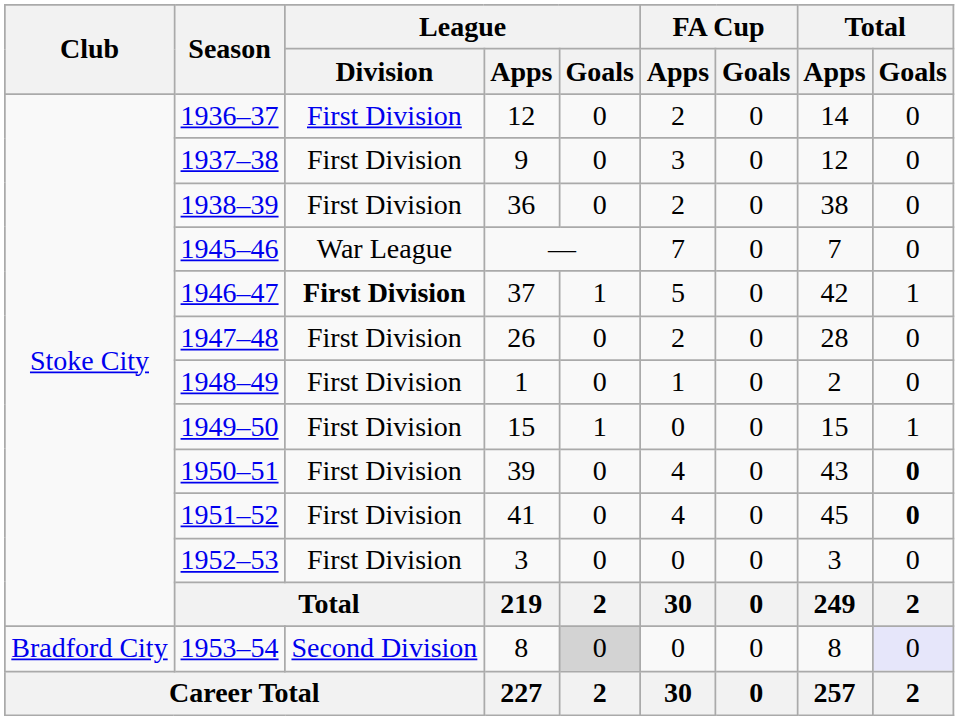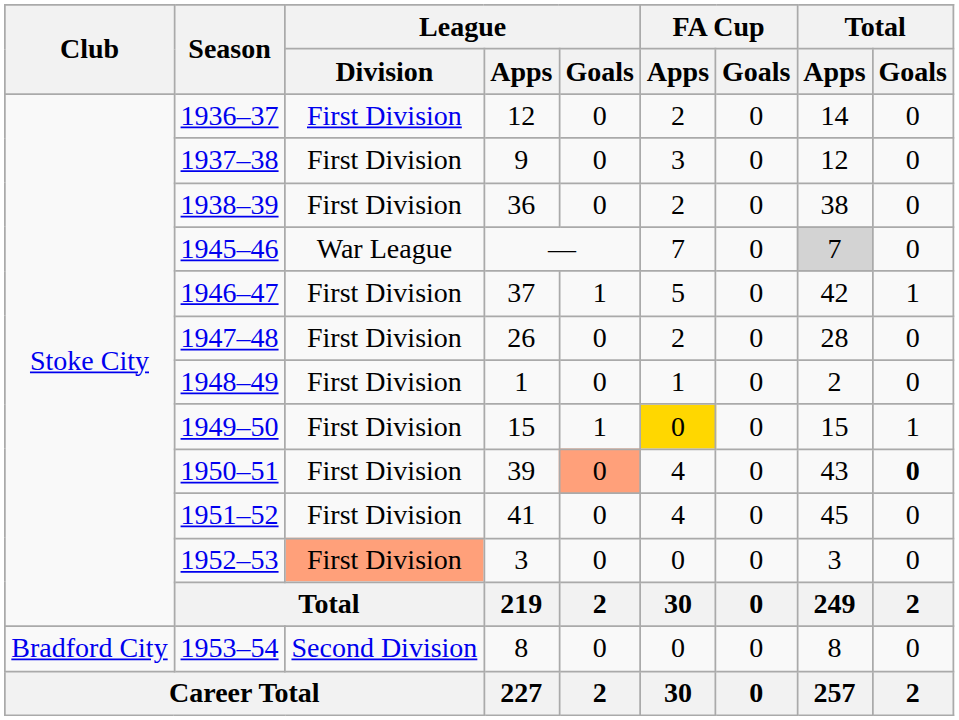(834, 248) no background -> (834, 248) lightgrey background
(384, 293) bold -> (384, 293) normal
(678, 426) no background -> (678, 426) gold background
(600, 470) no background -> (600, 470) lightsalmon background
(913, 515) bold -> (913, 515) normal
(384, 559) no background -> (384, 559) lightsalmon background
(600, 648) lightgrey background -> (600, 648) no background
(913, 648) lavender background -> (913, 648) no background
